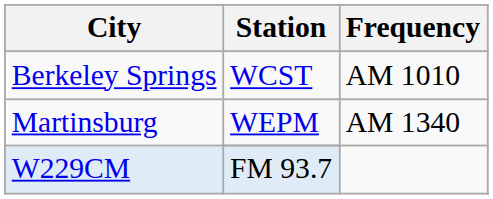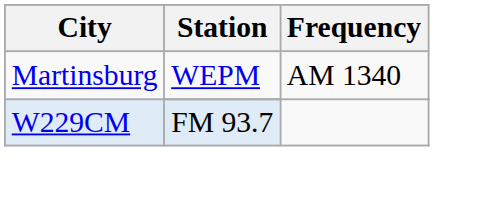- row: (114, 74)
